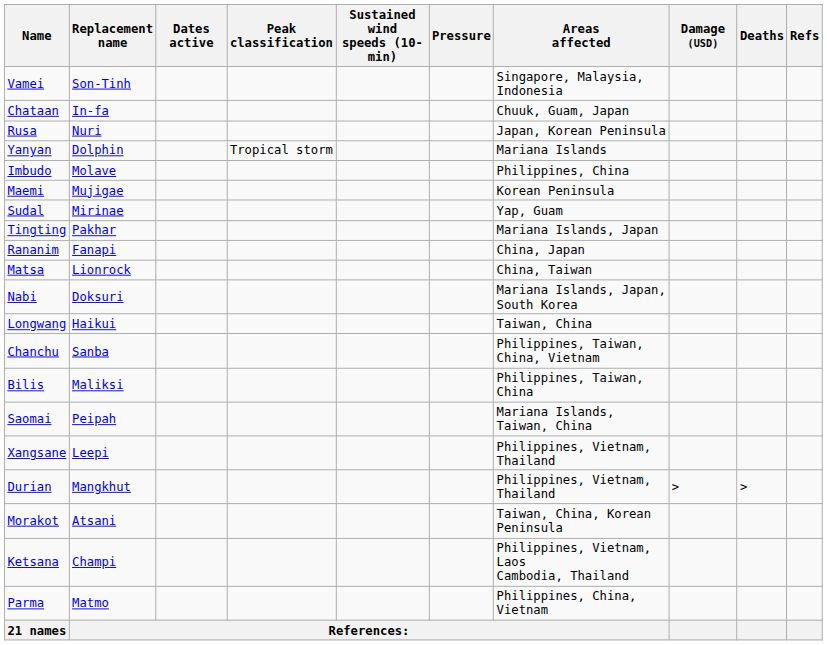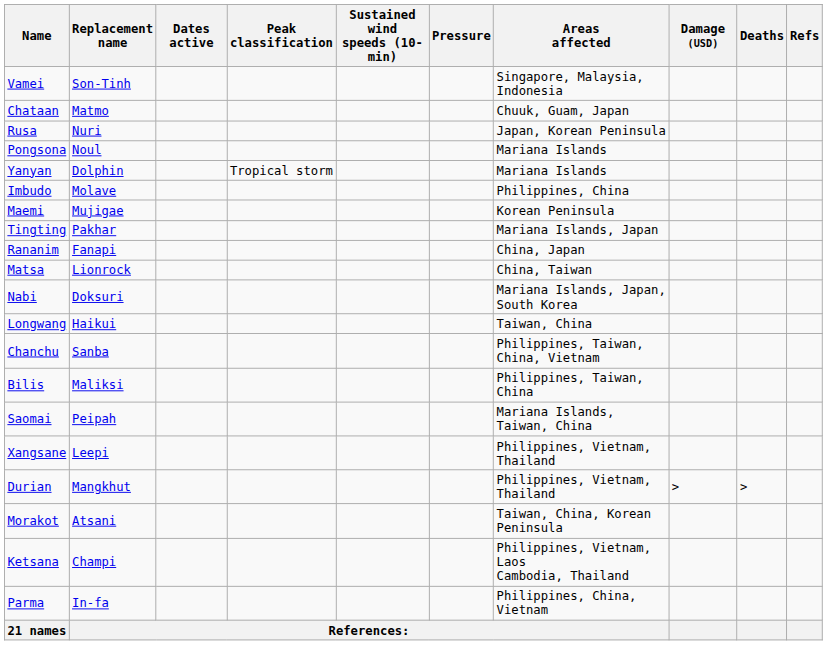(90, 111) In-fa -> (90, 111) Matmo
+ row: (37, 150)
- row: (26, 210)
(90, 603) Matmo -> (90, 603) In-fa
